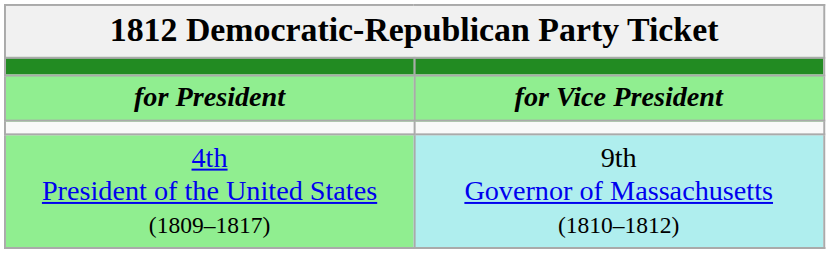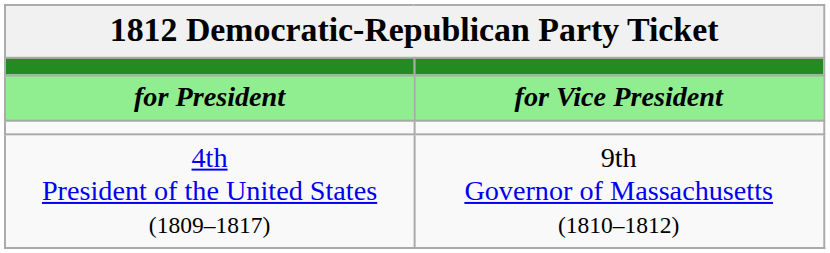(210, 190) lightgreen background -> (210, 190) no background
(619, 190) paleturquoise background -> (619, 190) no background
